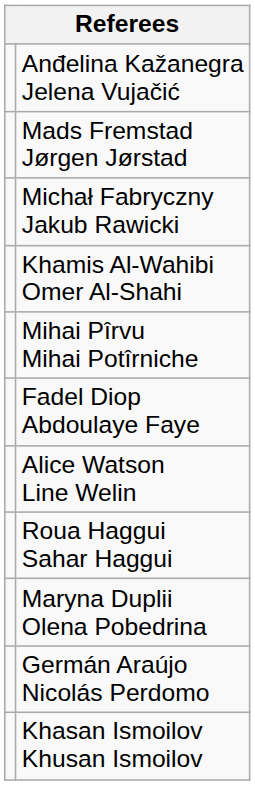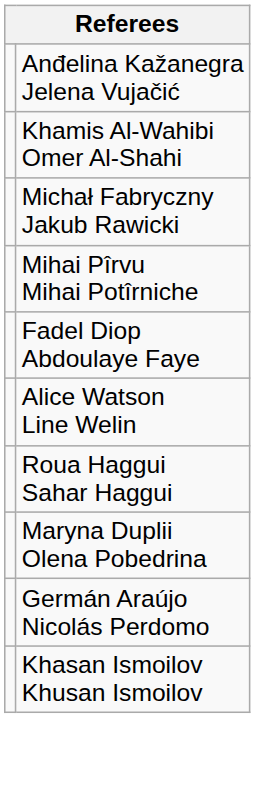- row: (107, 144)
rows swapped: (118, 278) <-> (118, 211)
